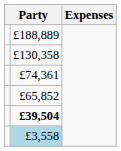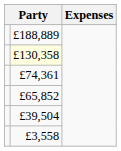(36, 55) no background -> (36, 55) lightyellow background
(39, 116) bold -> (39, 116) normal
(42, 136) lightblue background -> (42, 136) no background
